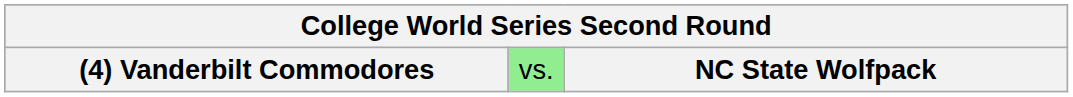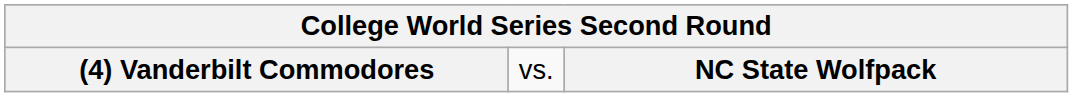(536, 69) lightgreen background -> (536, 69) no background
